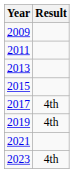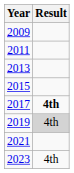(51, 104) normal -> (51, 104) bold
(51, 123) no background -> (51, 123) lightgrey background
